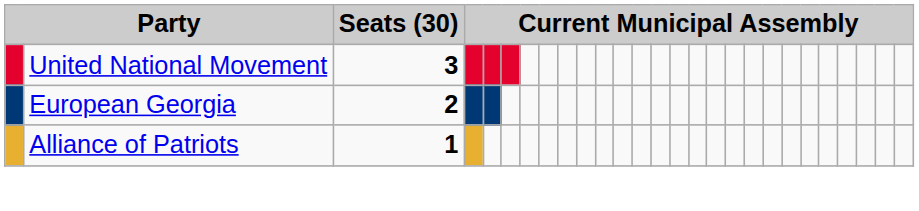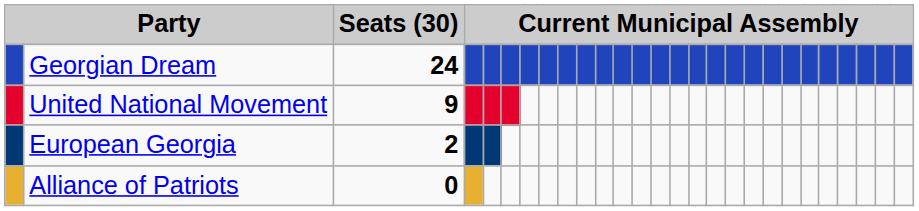+ row: (123, 64)
(451, 64) 3 -> (451, 104) 9
(451, 144) 1 -> (451, 184) 0
